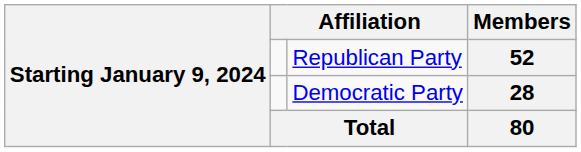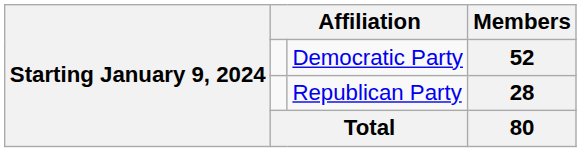(377, 57) Republican Party -> (378, 57) Democratic Party
(378, 92) Democratic Party -> (377, 92) Republican Party
